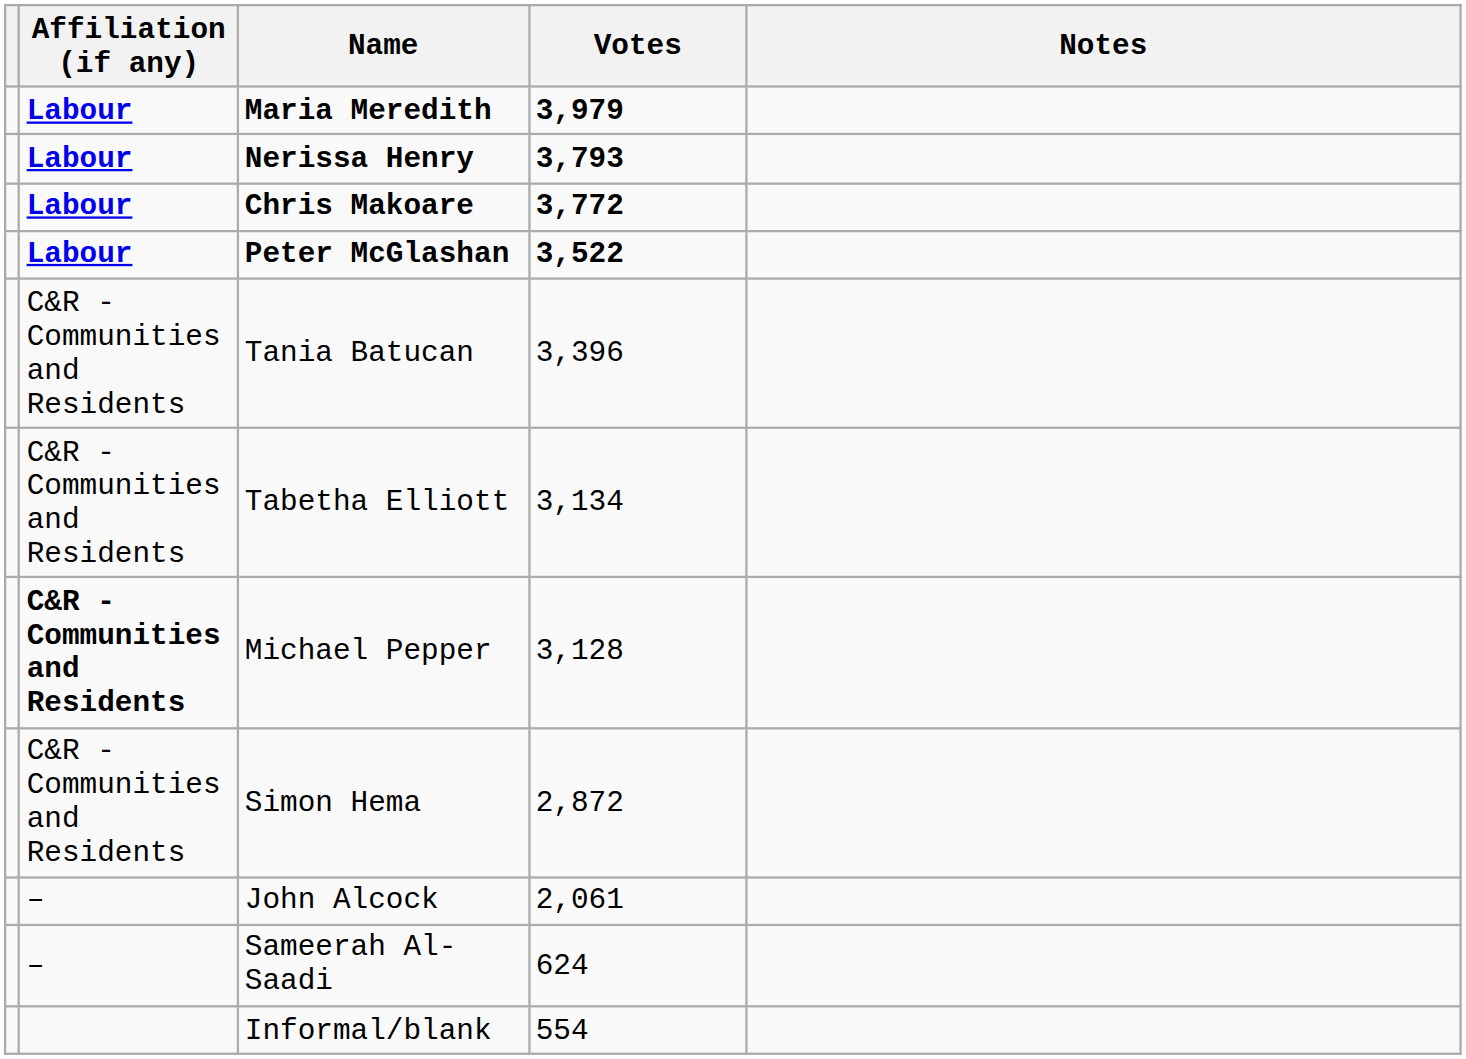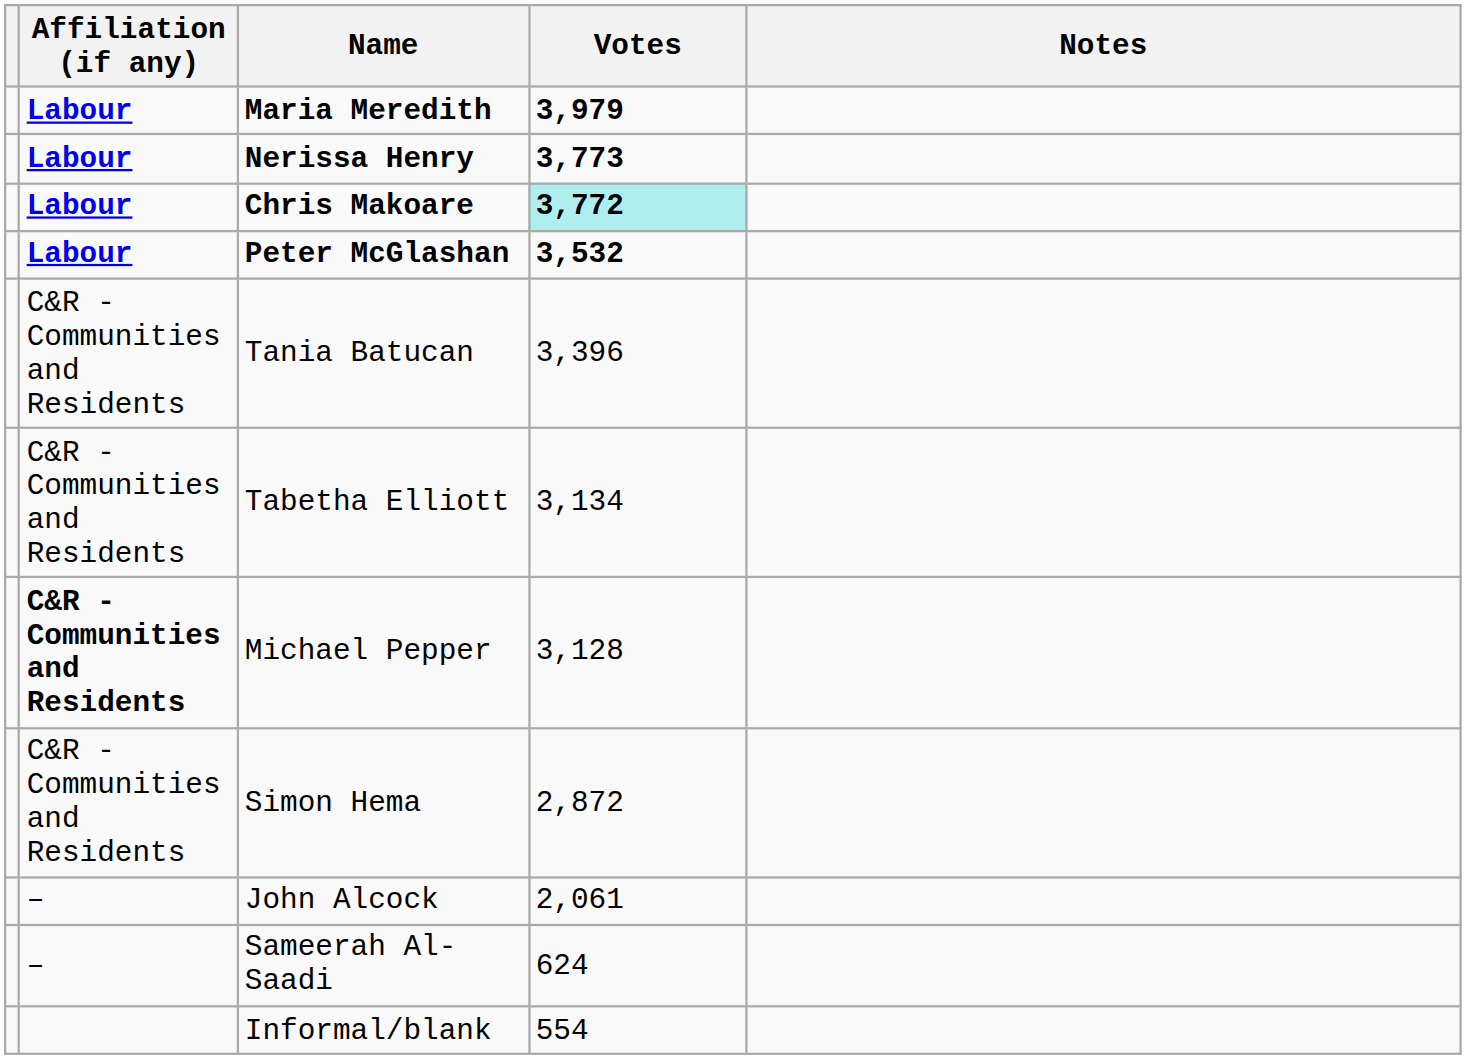(580, 159) 3,793 -> (580, 159) 3,773
(580, 207) no background -> (580, 207) paleturquoise background
(580, 255) 3,522 -> (580, 255) 3,532
